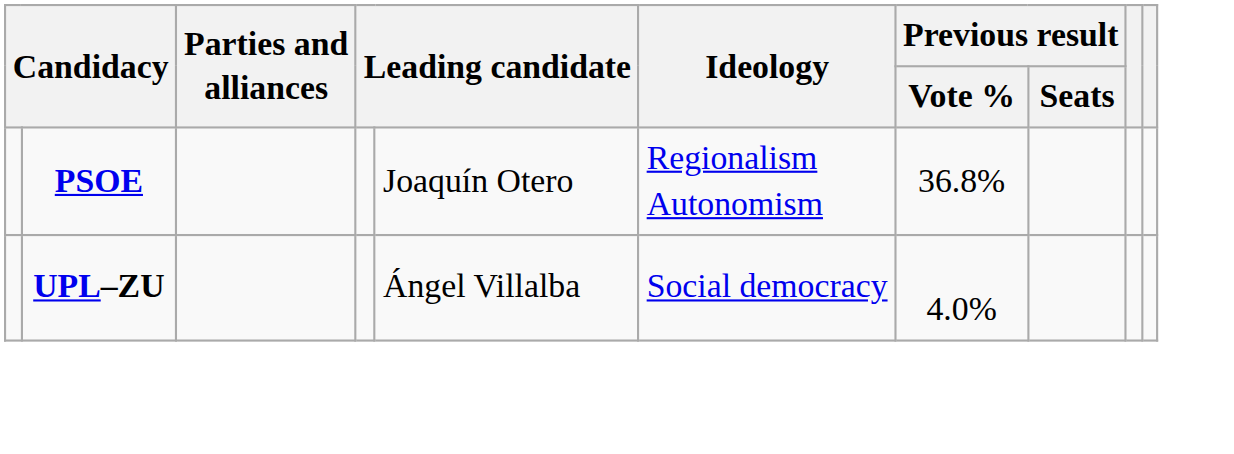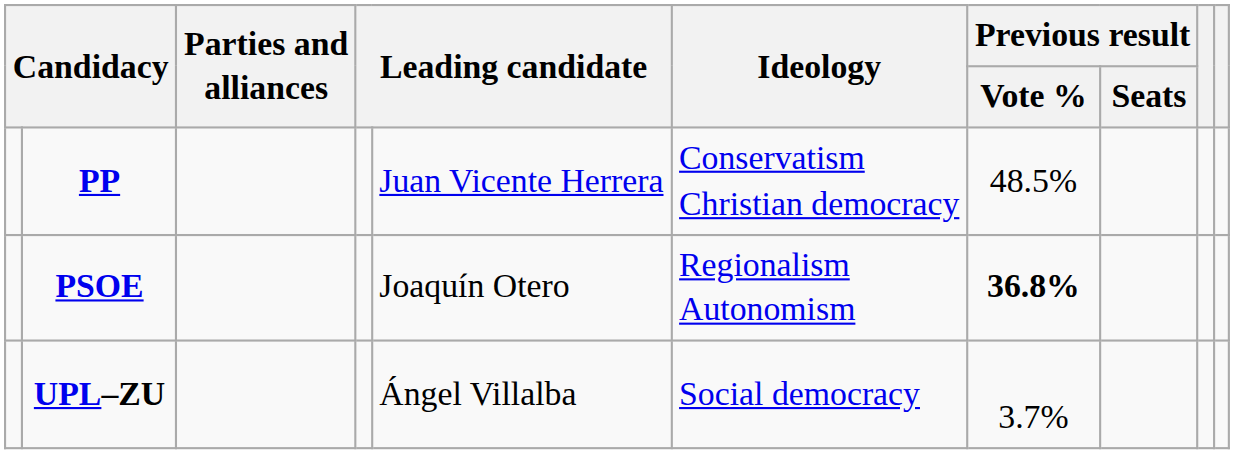+ row: (100, 180)
(962, 180) normal -> (1033, 287) bold
(962, 309) 4.0% -> (1033, 416) 3.7%
